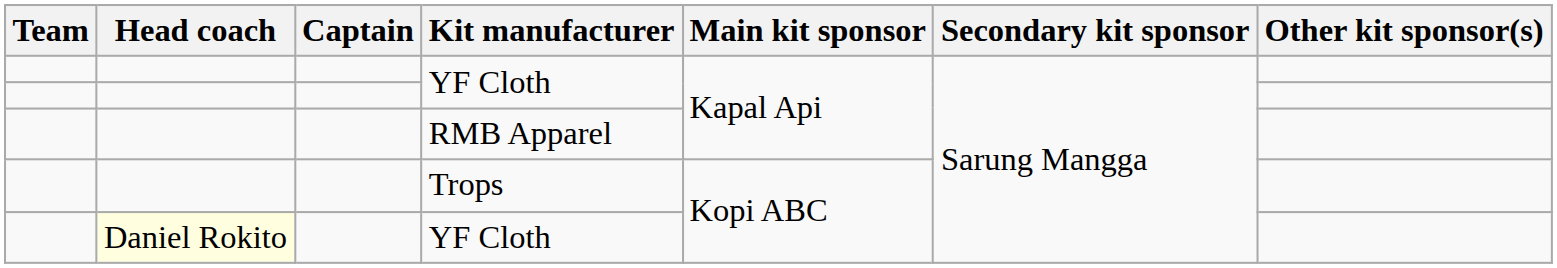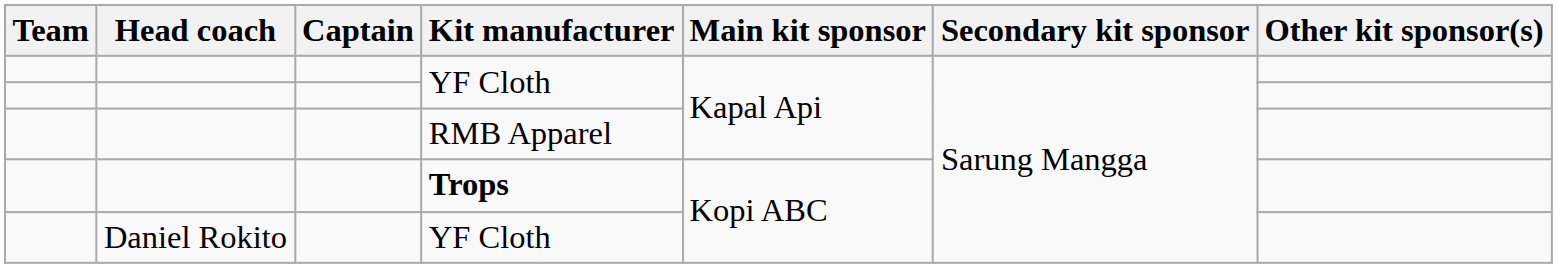(466, 184) normal -> (469, 184) bold
(195, 236) lightyellow background -> (195, 236) no background
